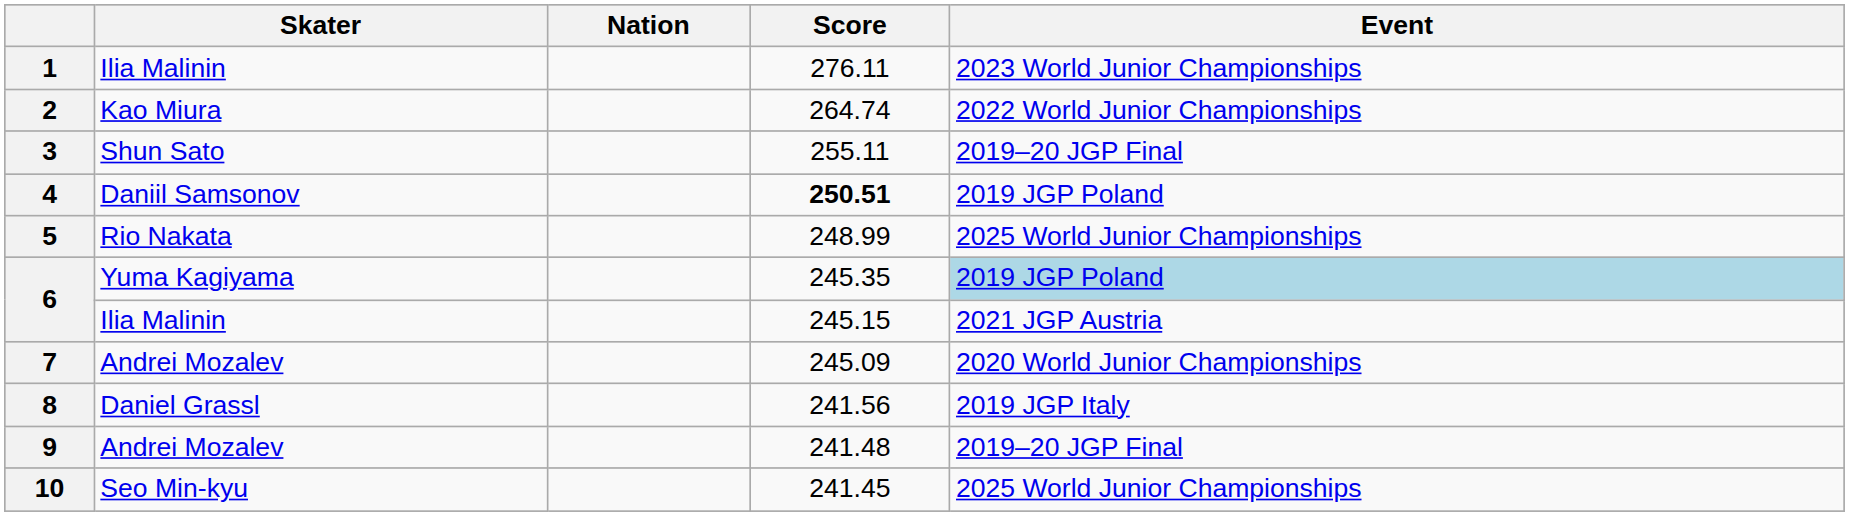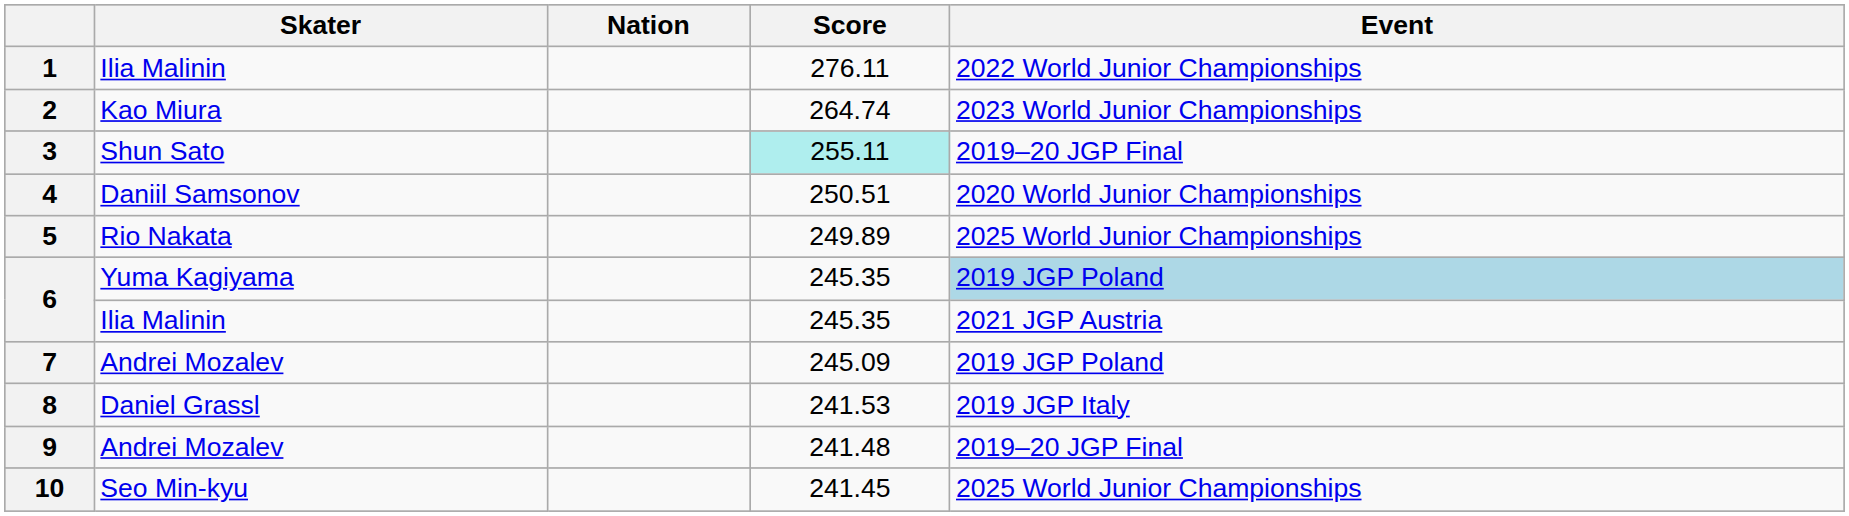(1159, 67) 2023 World Junior Championships -> (1159, 67) 2022 World Junior Championships
(1159, 109) 2022 World Junior Championships -> (1159, 109) 2023 World Junior Championships
(850, 151) no background -> (850, 151) paleturquoise background
(850, 194) bold -> (850, 194) normal
(1060, 194) 2019 JGP Poland -> (1159, 194) 2020 World Junior Championships
(850, 236) 248.99 -> (850, 236) 249.89
(850, 320) 245.15 -> (850, 320) 245.35
(1159, 362) 2020 World Junior Championships -> (1060, 362) 2019 JGP Poland
(850, 404) 241.56 -> (850, 404) 241.53
